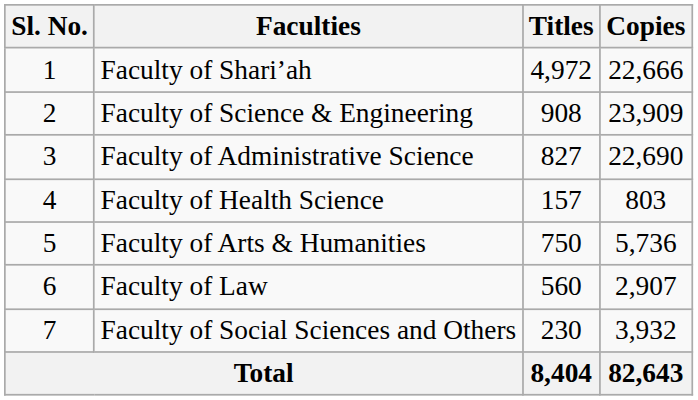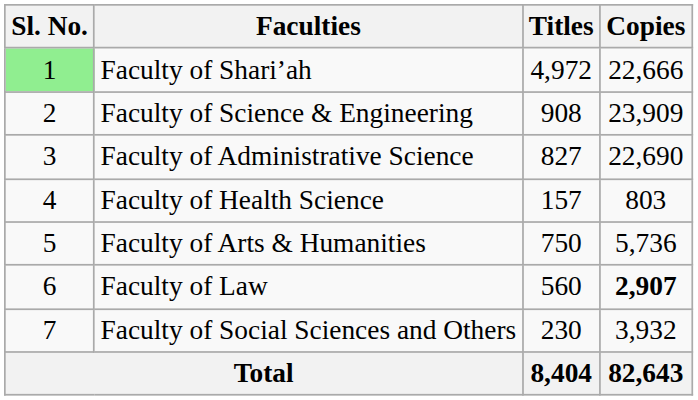(50, 69) no background -> (50, 69) lightgreen background
(646, 286) normal -> (646, 286) bold
